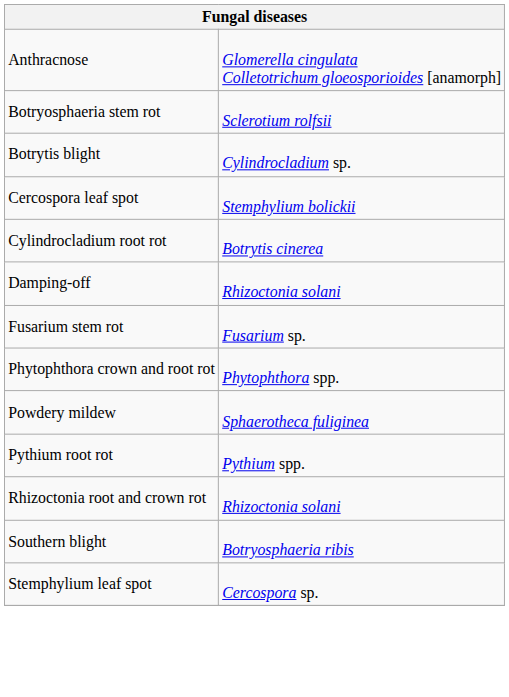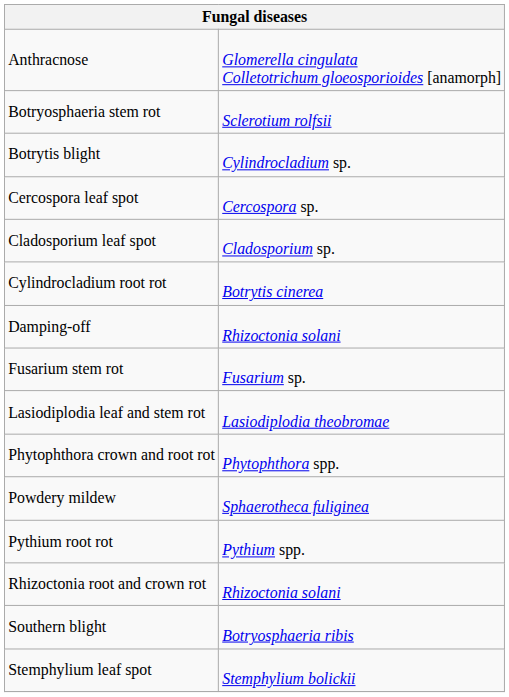(289, 206) Stemphylium bolickii -> (270, 206) Cercospora sp.
+ row: (82, 240)
+ row: (107, 412)
(270, 593) Cercospora sp. -> (289, 678) Stemphylium bolickii
